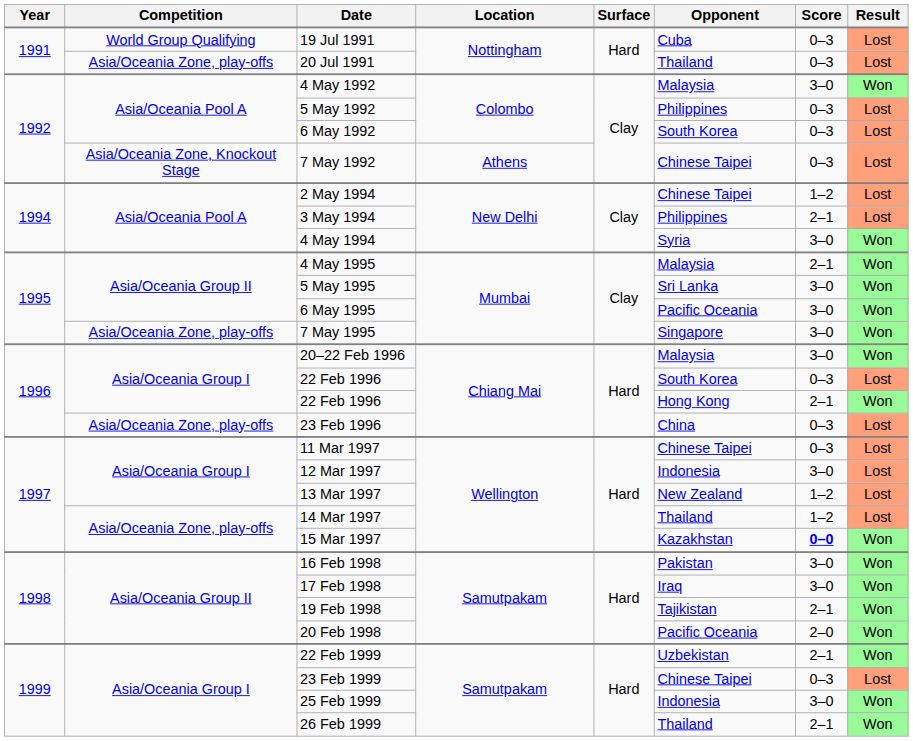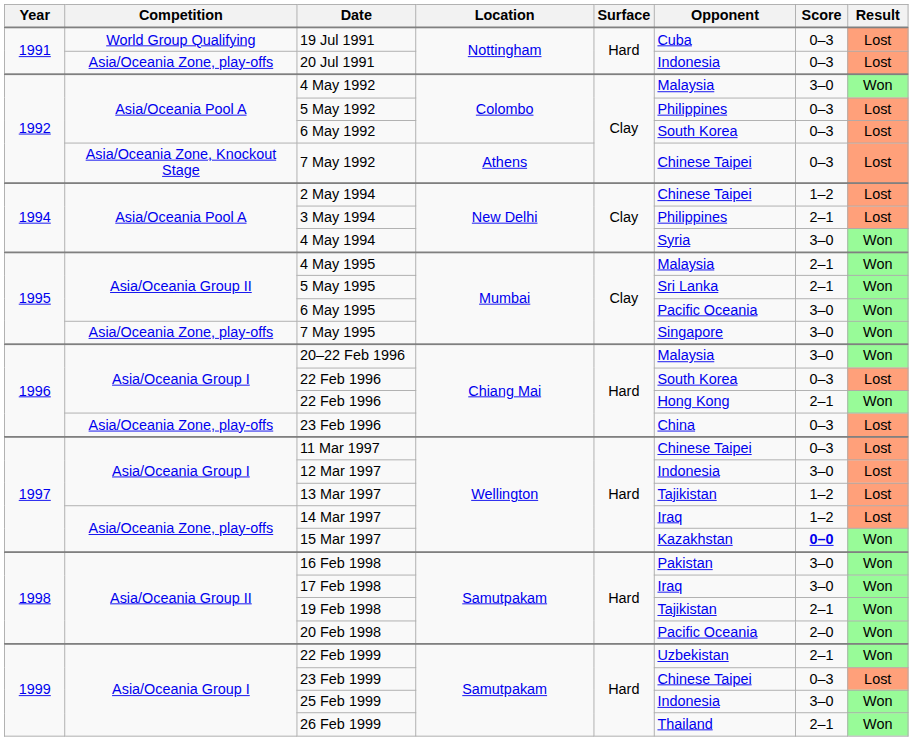(685, 62) Thailand -> (689, 62) Indonesia
(822, 286) 3–0 -> (822, 286) 2–1
(700, 494) New Zealand -> (687, 494) Tajikistan
(685, 517) Thailand -> (670, 517) Iraq
